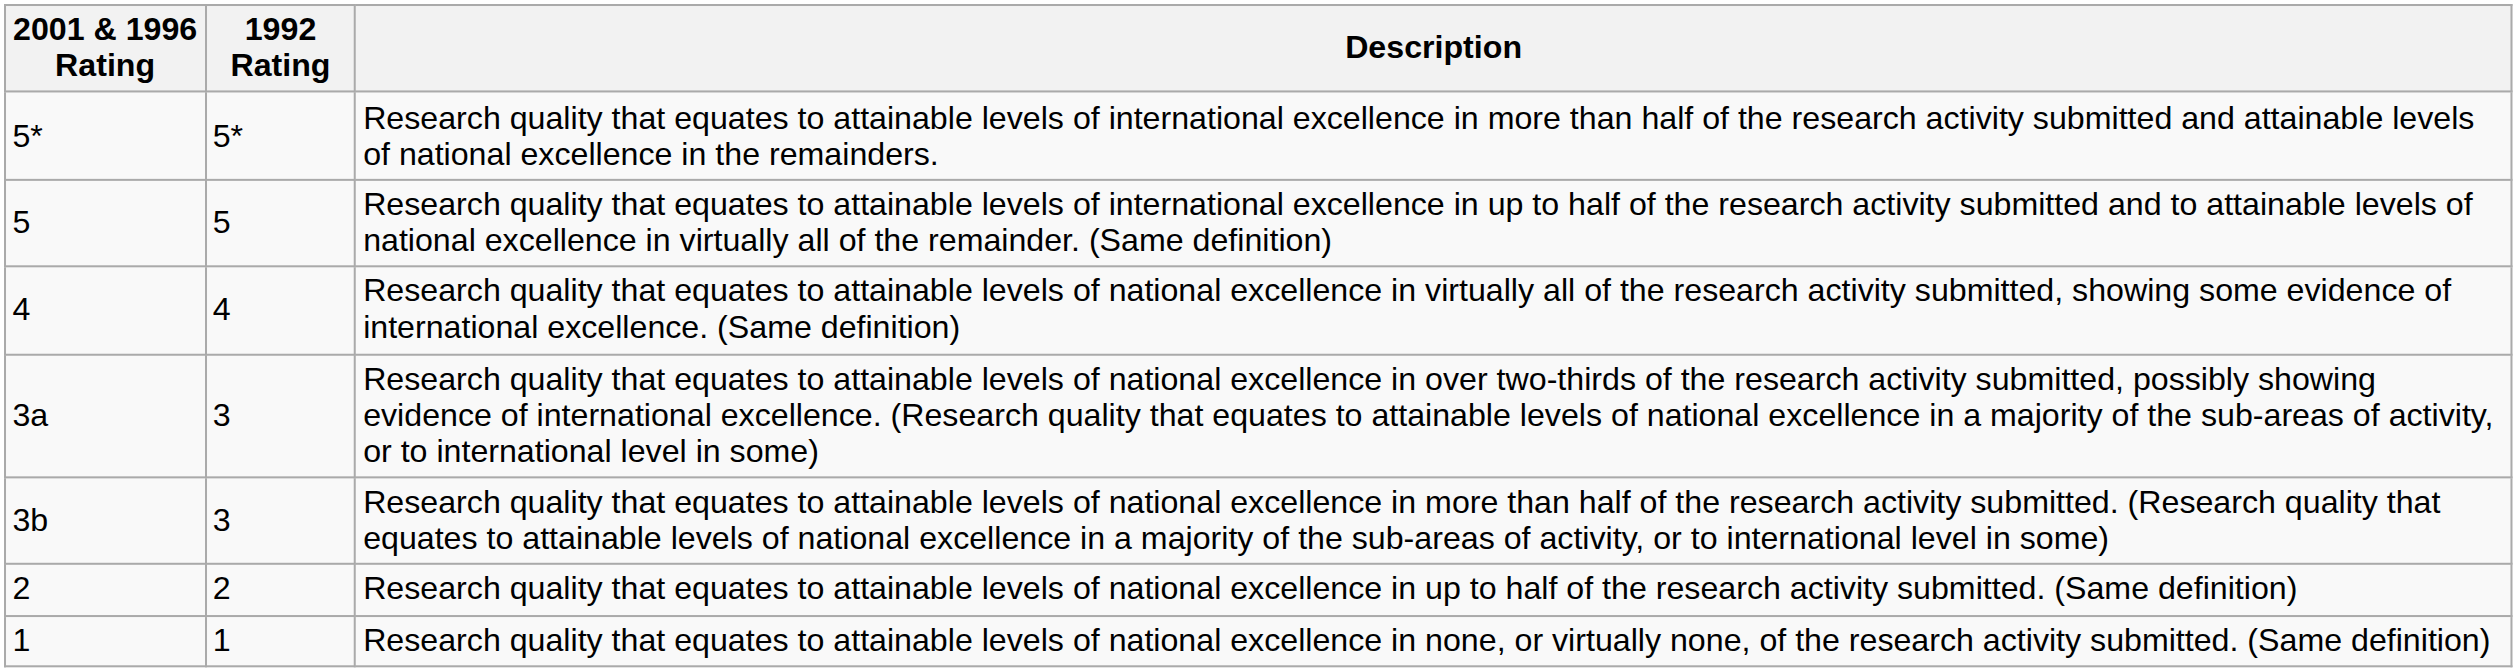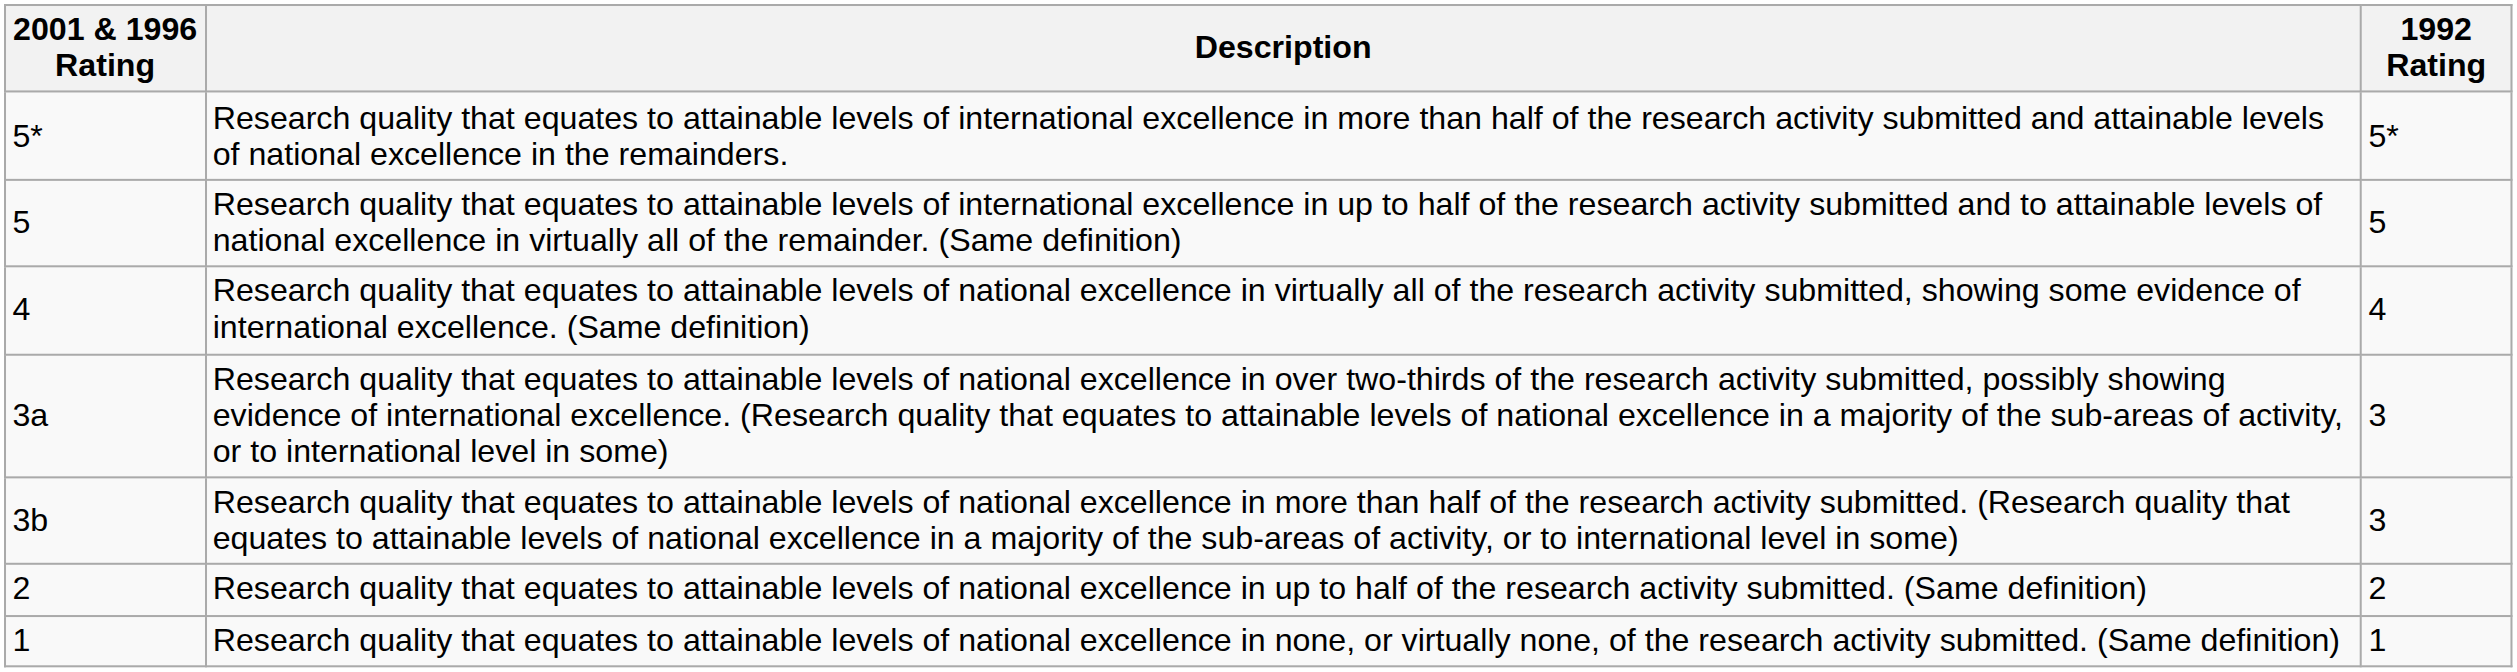columns swapped: (281, 48) <-> (1434, 48)
